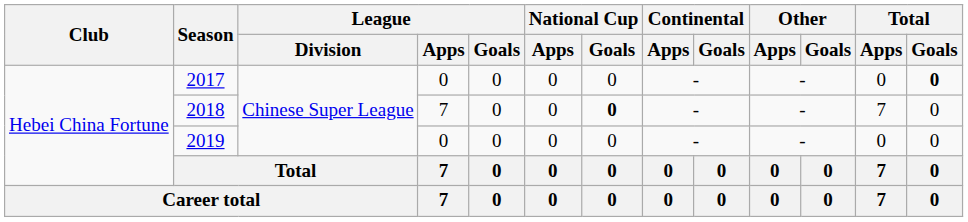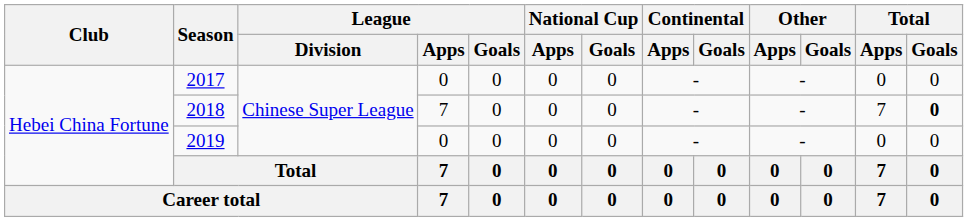(934, 79) bold -> (934, 79) normal
(612, 110) bold -> (612, 110) normal
(934, 110) normal -> (934, 110) bold
